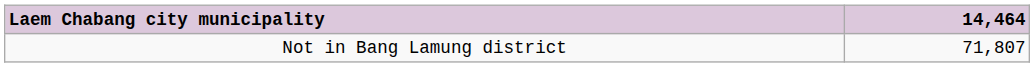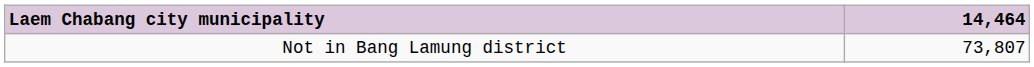(994, 48) 71,807 -> (994, 48) 73,807
